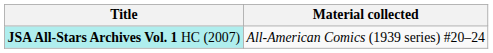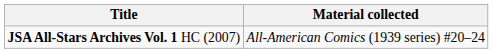(124, 37) paleturquoise background -> (124, 37) no background
